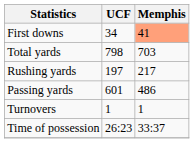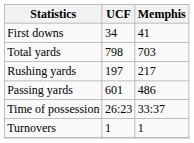(144, 33) lightsalmon background -> (144, 33) no background
rows swapped: (32, 109) <-> (53, 128)
